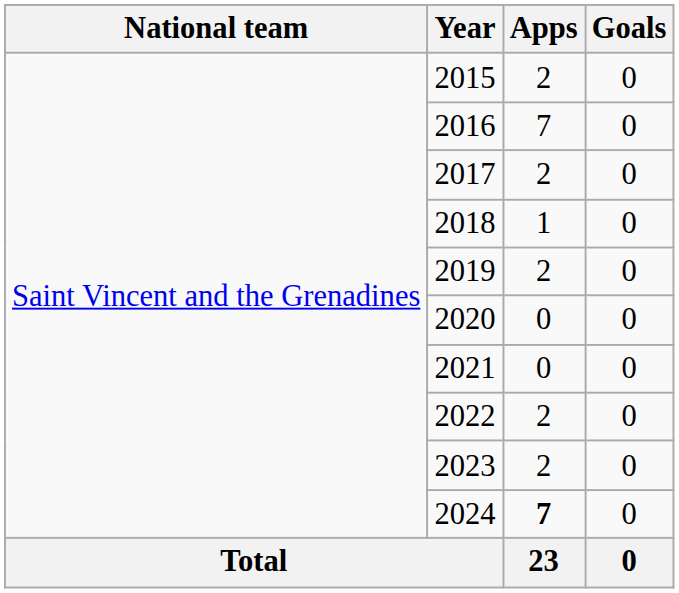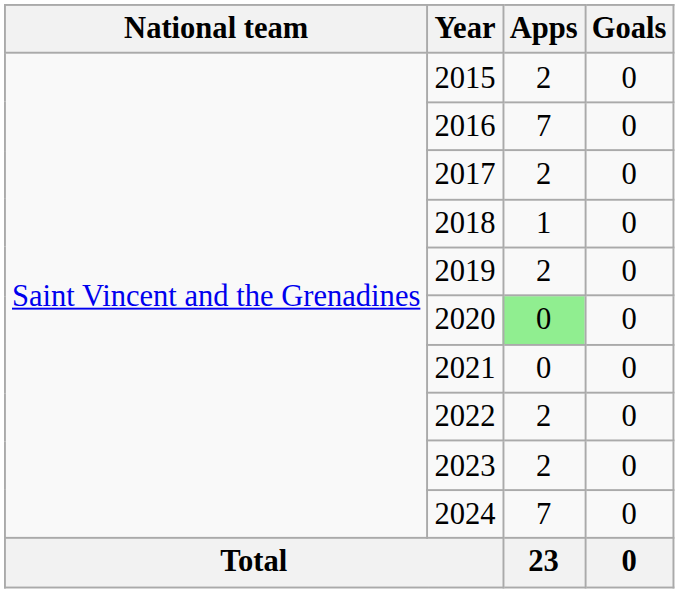(544, 319) no background -> (544, 319) lightgreen background
(544, 513) bold -> (544, 513) normal
